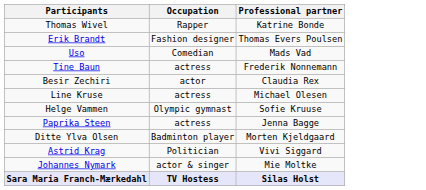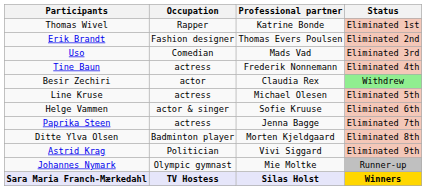+ column: (383, 12)
(193, 109) Olympic gymnast -> (193, 109) actor & singer
(193, 165) actor & singer -> (193, 165) Olympic gymnast
